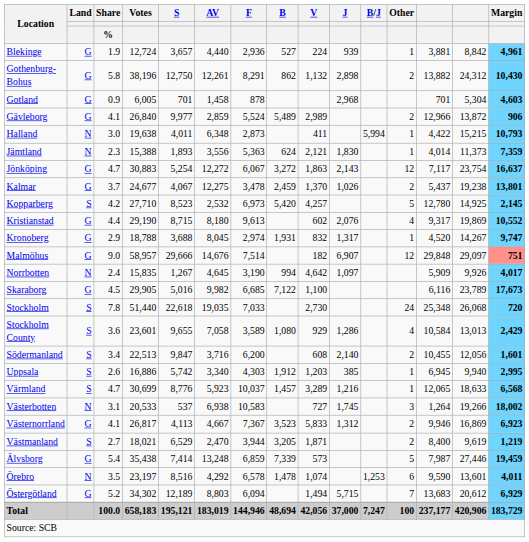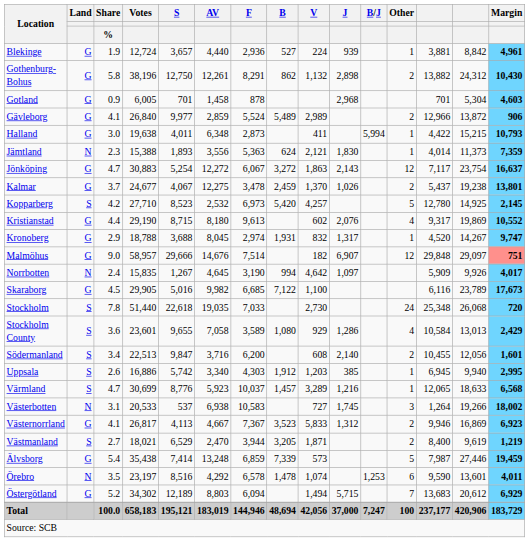(88, 134) N -> (88, 134) G
